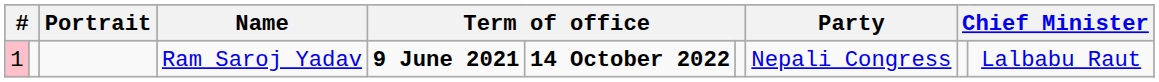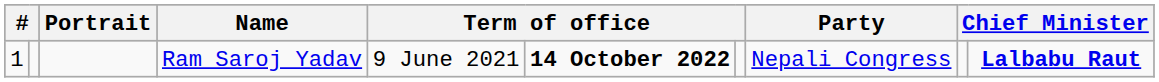(17, 59) pink background -> (17, 59) no background
(446, 59) bold -> (446, 59) normal
(1061, 59) normal -> (1061, 59) bold
